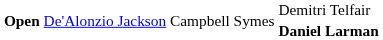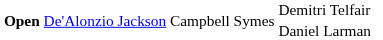(329, 31) bold -> (325, 31) normal
